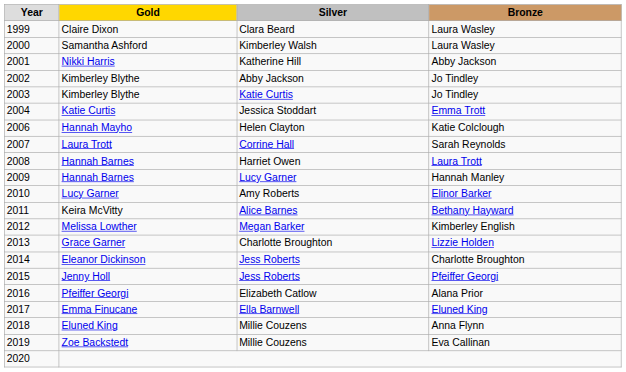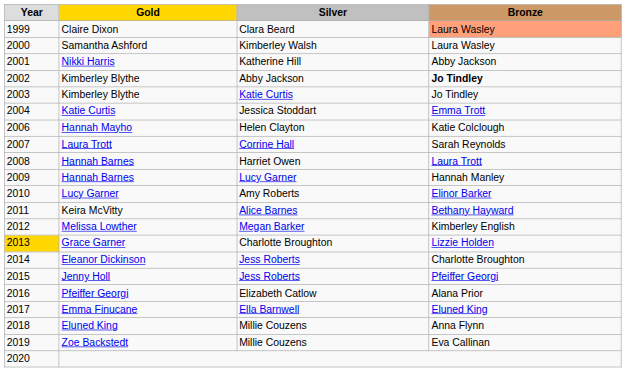(463, 29) no background -> (463, 29) lightsalmon background
(455, 78) normal -> (457, 78) bold
(18, 243) no background -> (18, 243) gold background
